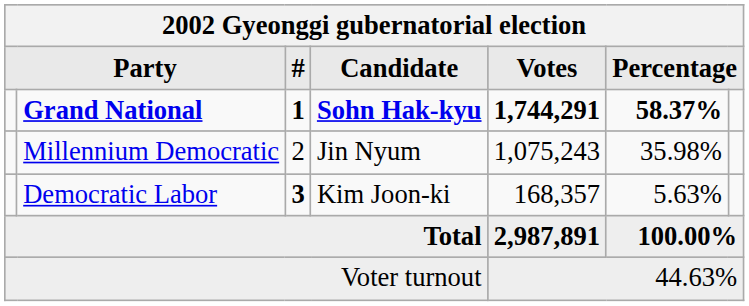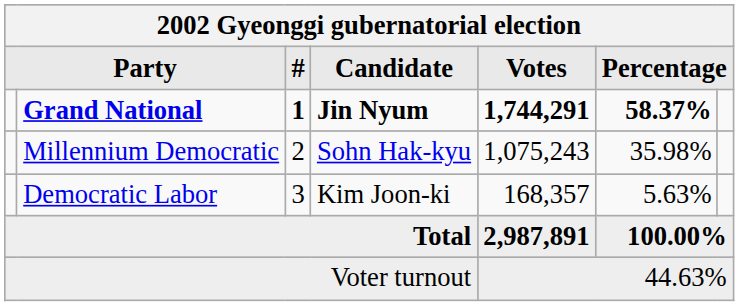(399, 109) Sohn Hak-kyu -> (373, 109) Jin Nyum
(369, 151) Jin Nyum -> (394, 151) Sohn Hak-kyu
(298, 194) bold -> (298, 194) normal
